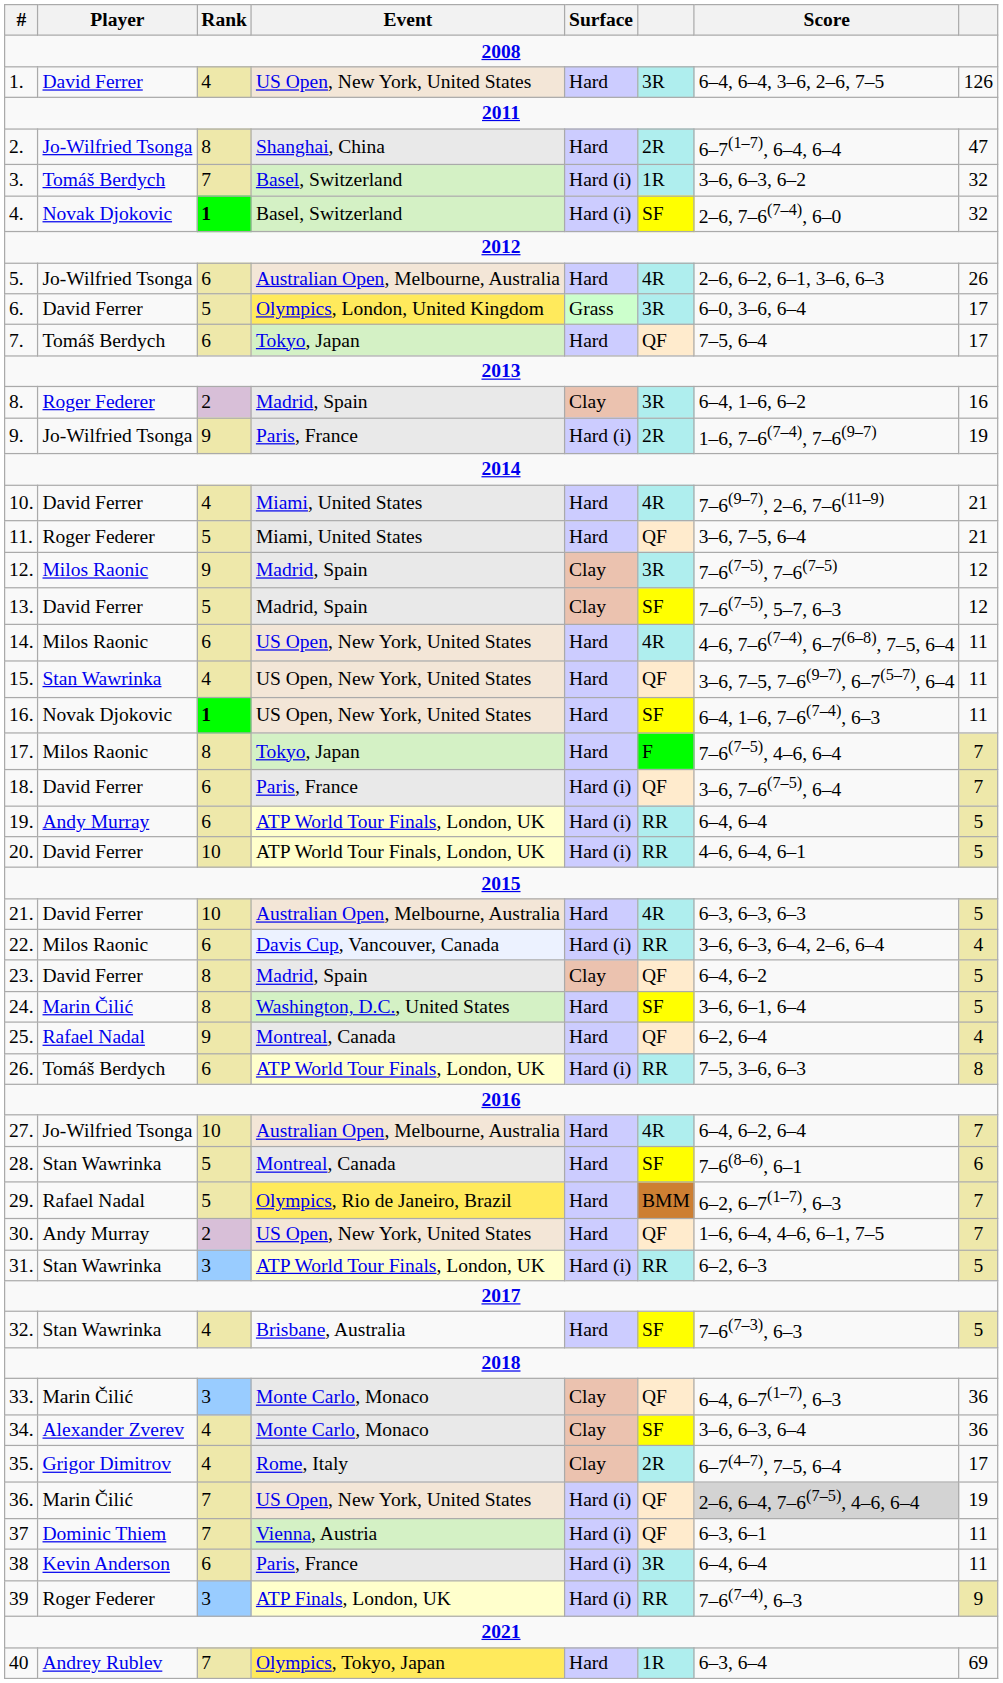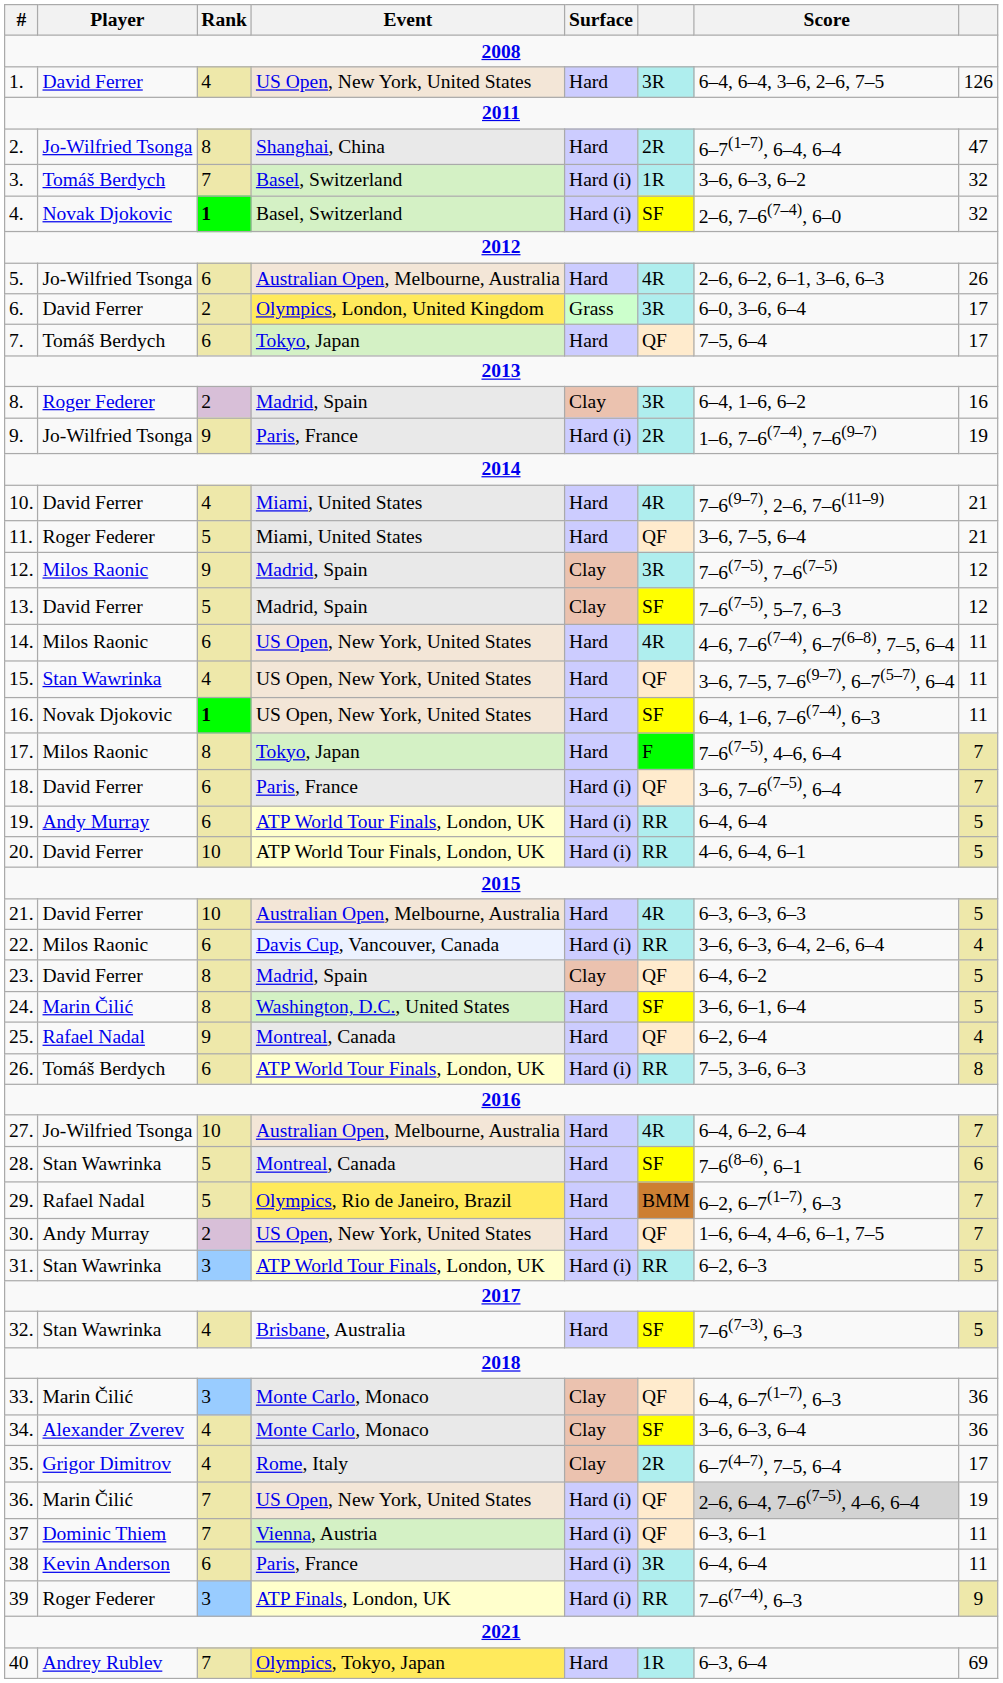(206, 309) 5 -> (206, 309) 2
